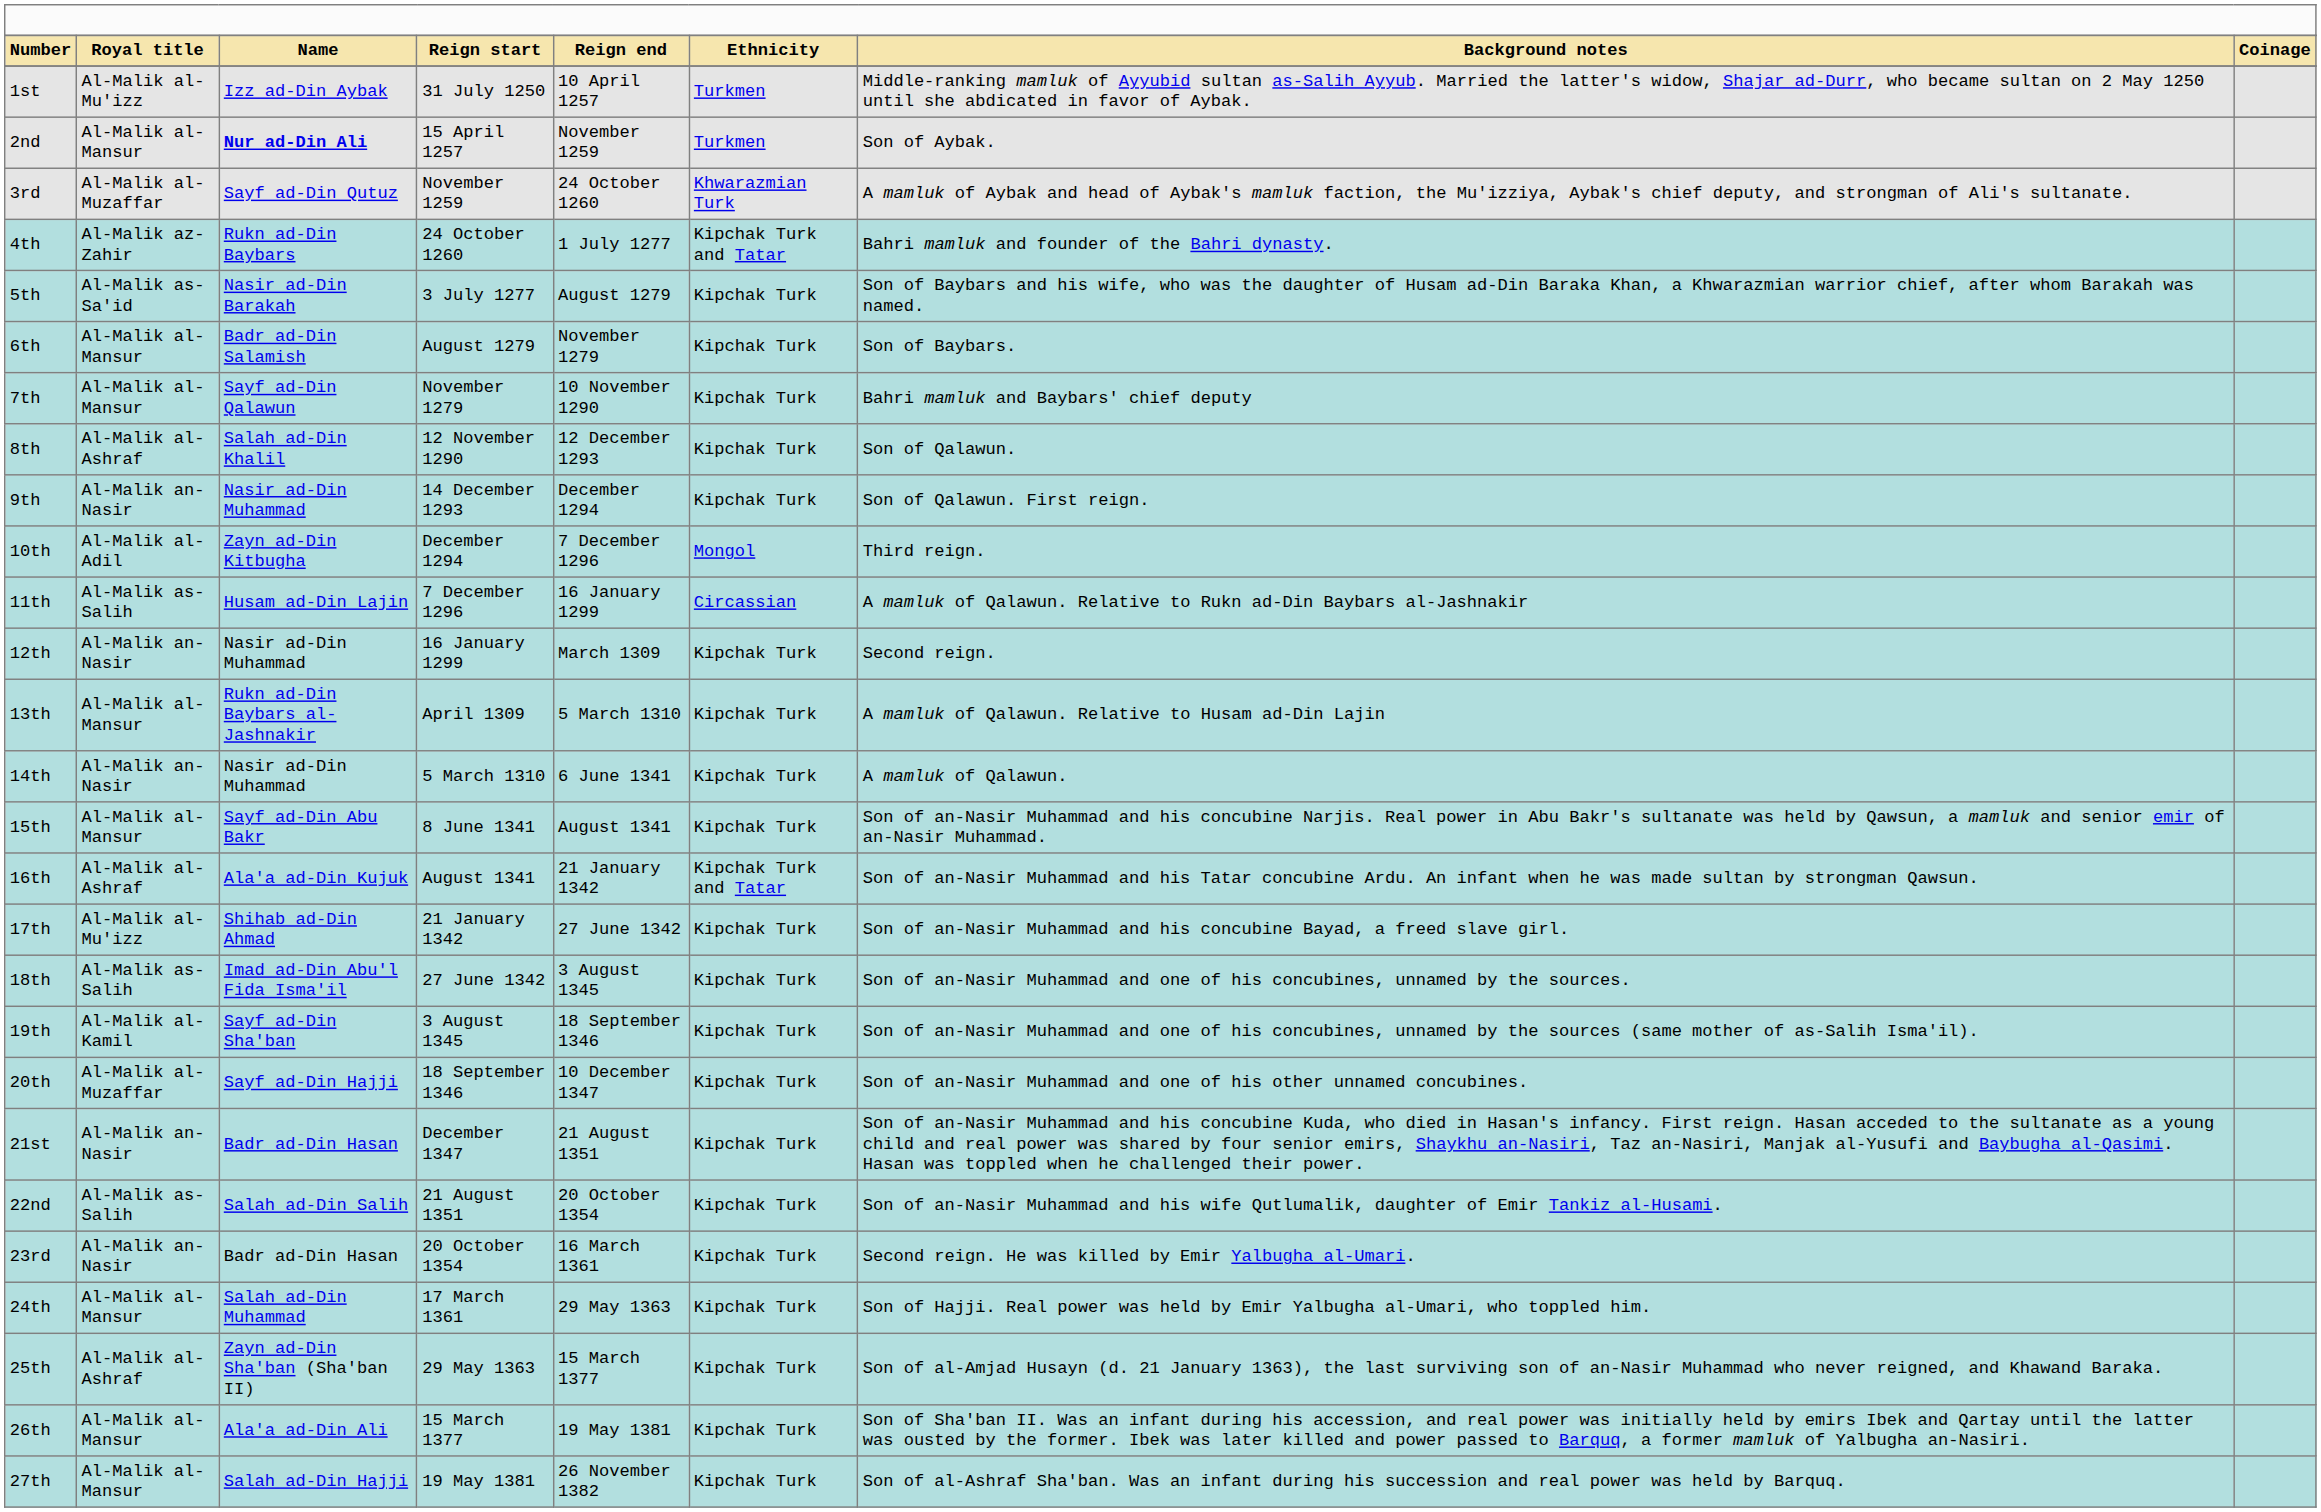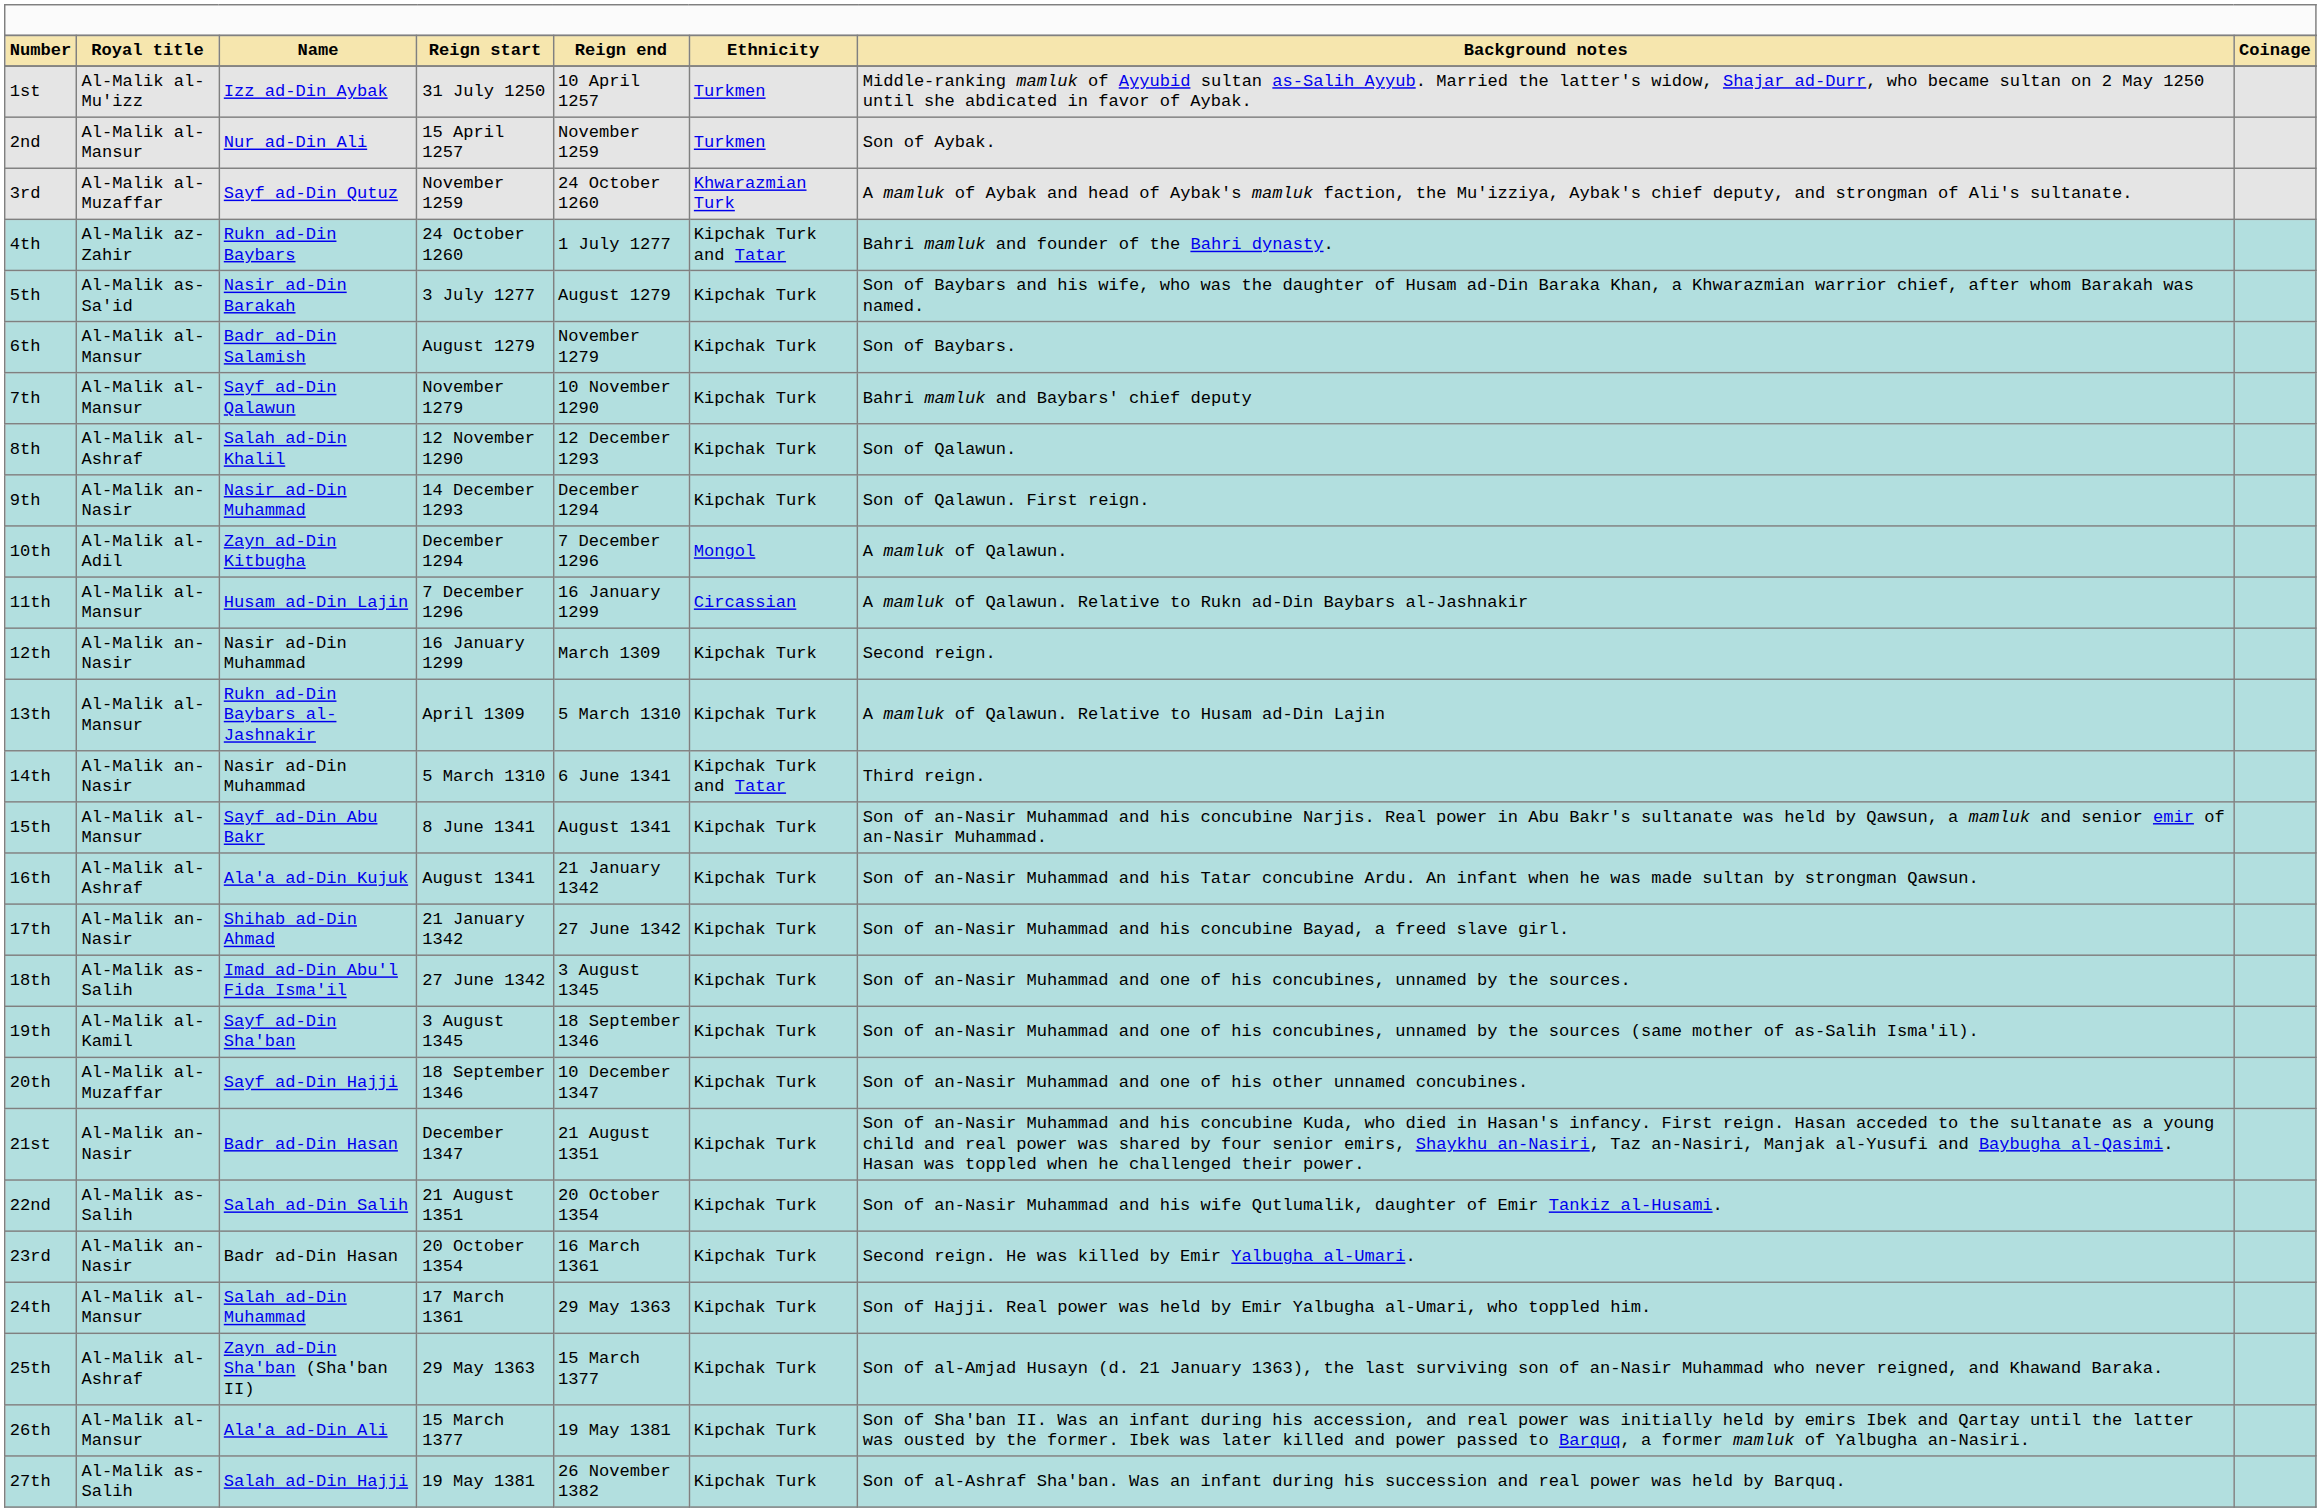(295, 143) bold -> (295, 143) normal
(924, 552) Third reign. -> (965, 552) A mamluk of Qalawun.
(143, 603) Al-Malik as-Salih -> (143, 603) Al-Malik al-Mansur
(755, 776) Kipchak Turk -> (755, 776) Kipchak Turk and Tatar
(965, 776) A mamluk of Qalawun. -> (924, 776) Third reign.
(755, 879) Kipchak Turk and Tatar -> (755, 879) Kipchak Turk
(143, 930) Al-Malik al-Mu'izz -> (143, 930) Al-Malik an-Nasir
(143, 1482) Al-Malik al-Mansur -> (143, 1482) Al-Malik as-Salih
